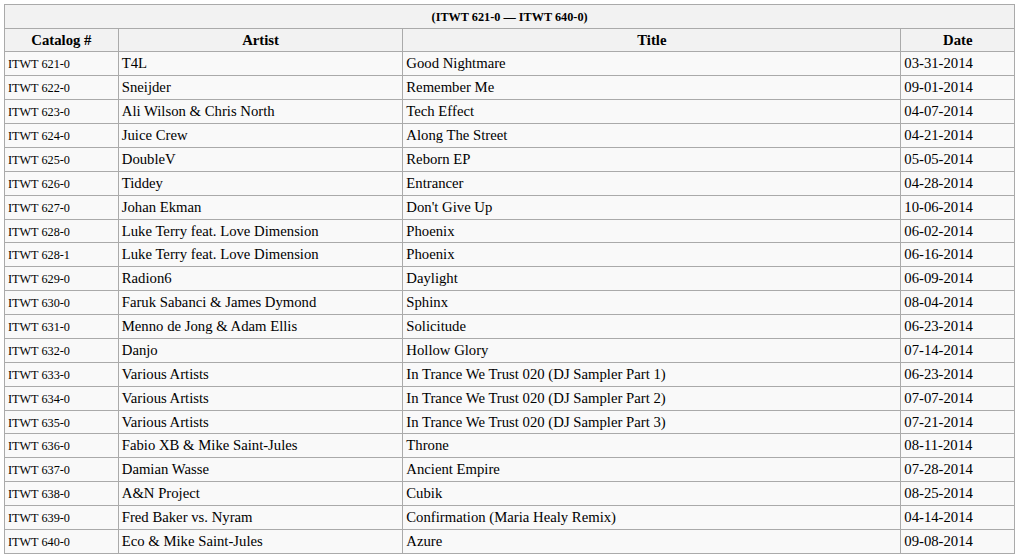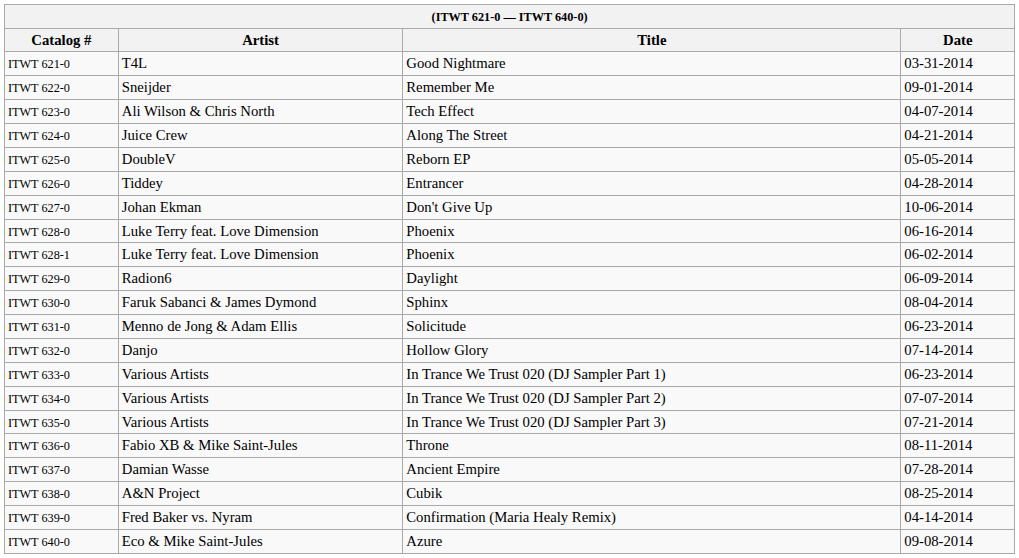(939, 231) 06-02-2014 -> (939, 231) 06-16-2014
(939, 254) 06-16-2014 -> (939, 254) 06-02-2014
